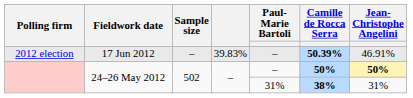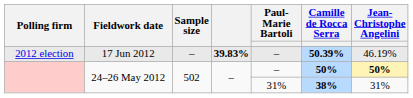(230, 54) normal -> (231, 54) bold
(378, 54) 46.91% -> (380, 54) 46.19%
